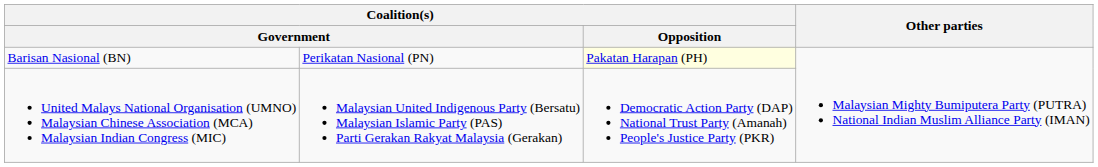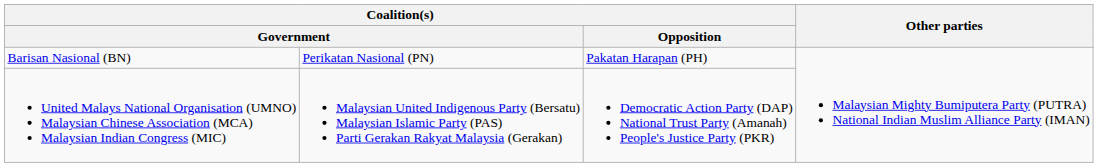(647, 57) lightyellow background -> (647, 57) no background
